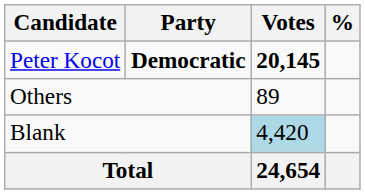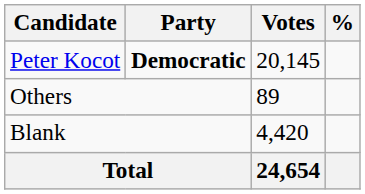(288, 59) bold -> (288, 59) normal
(282, 133) lightblue background -> (282, 133) no background
